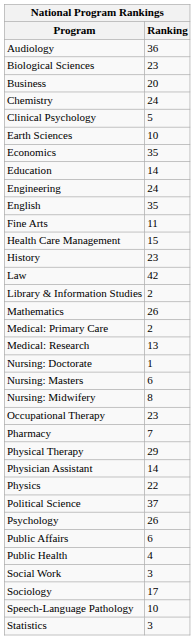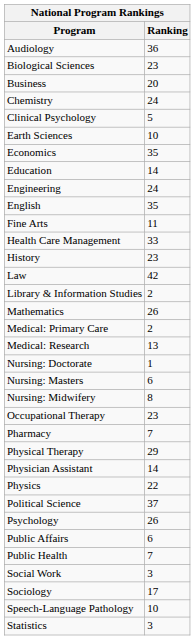(153, 240) 15 -> (153, 240) 33
(150, 556) 4 -> (150, 556) 7
